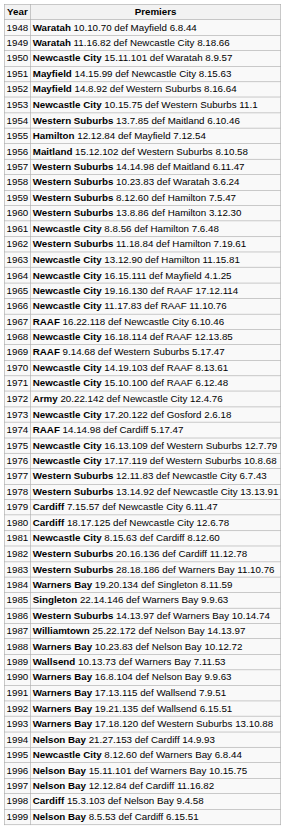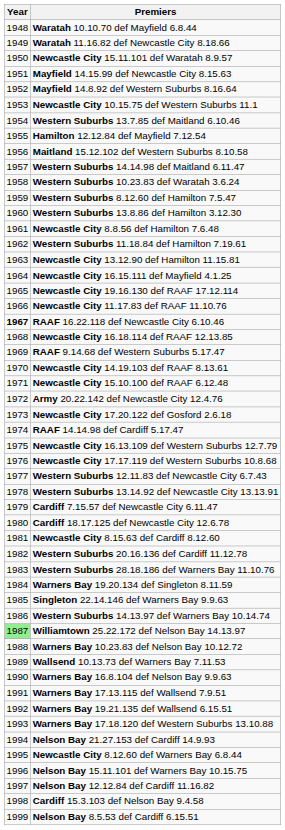(17, 321) normal -> (17, 321) bold
(17, 631) no background -> (17, 631) lightgreen background
